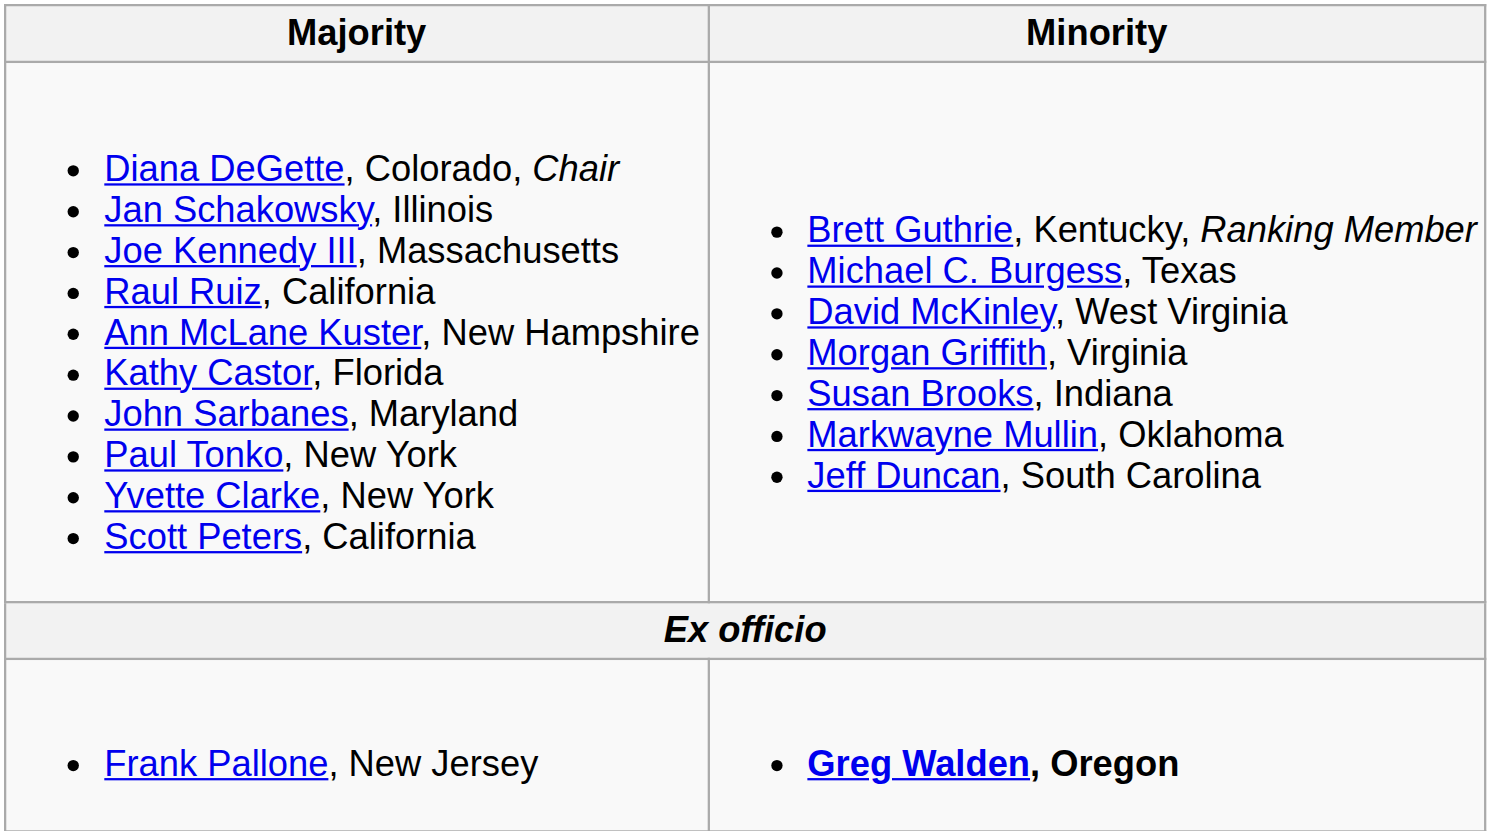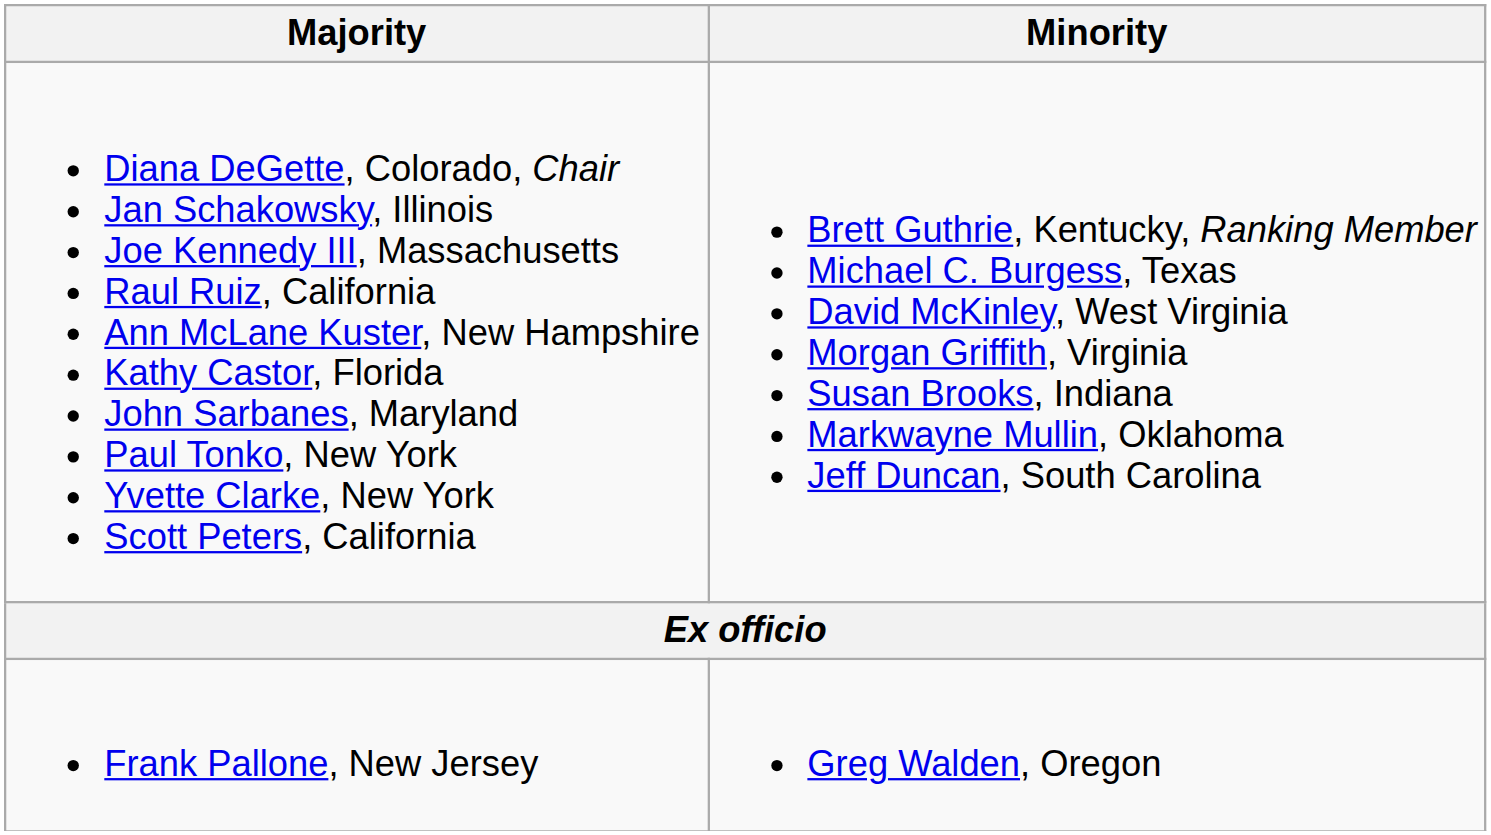(1097, 765) bold -> (1097, 765) normal
